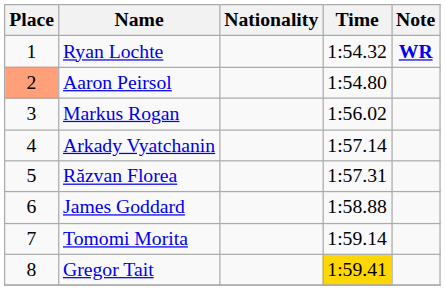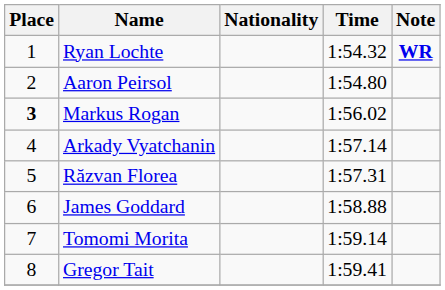(32, 82) lightsalmon background -> (32, 82) no background
(32, 113) normal -> (32, 113) bold
(357, 269) gold background -> (357, 269) no background
